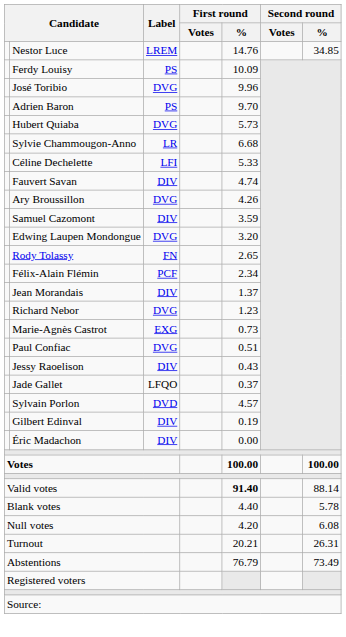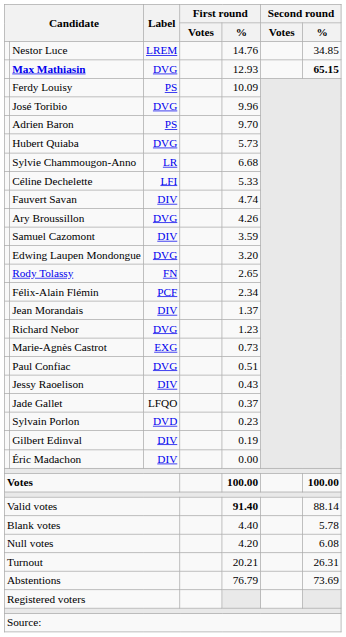+ row: (49, 69)
(248, 403) 4.57 -> (248, 421) 0.23
(326, 562) 73.49 -> (326, 580) 73.69
